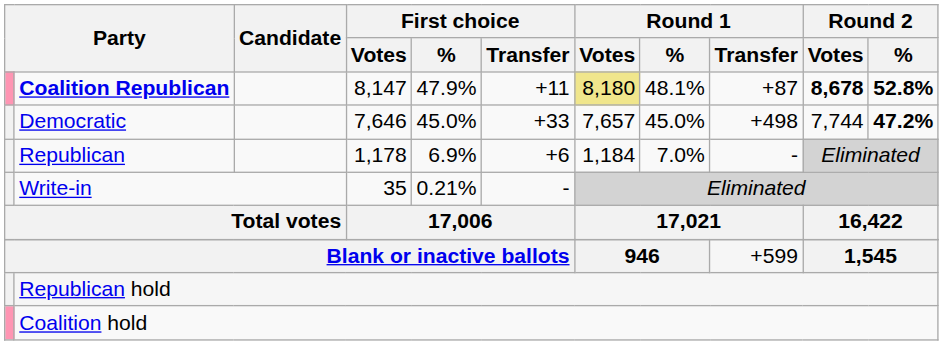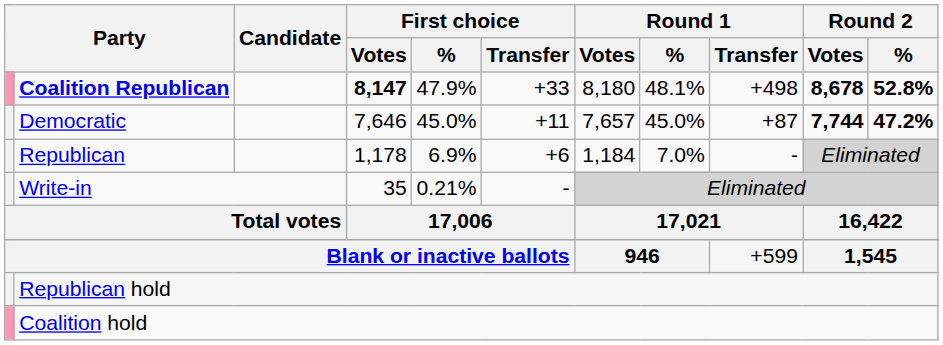(380, 88) normal -> (380, 88) bold
(552, 88) +11 -> (552, 88) +33
(609, 88) khaki background -> (609, 88) no background
(780, 88) +87 -> (774, 88) +498
(552, 121) +33 -> (552, 121) +11
(774, 121) +498 -> (780, 121) +87
(837, 121) normal -> (837, 121) bold
